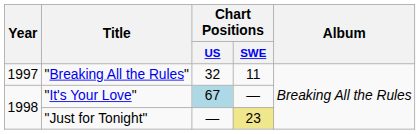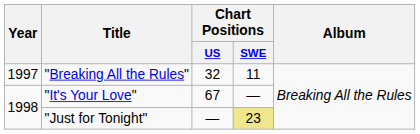(212, 96) lightblue background -> (212, 96) no background
